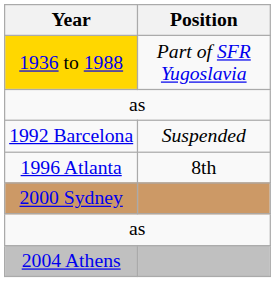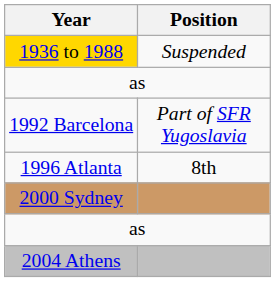(204, 62) Part of SFR Yugoslavia -> (204, 51) Suspended
(204, 135) Suspended -> (204, 124) Part of SFR Yugoslavia
